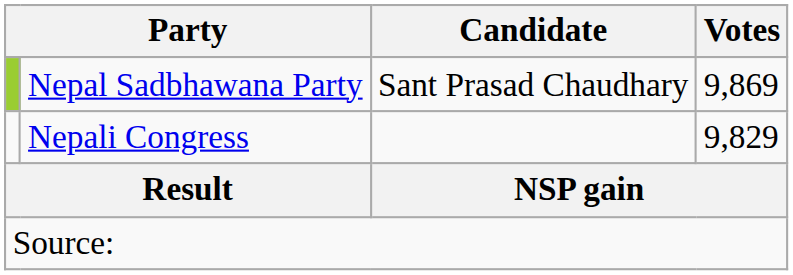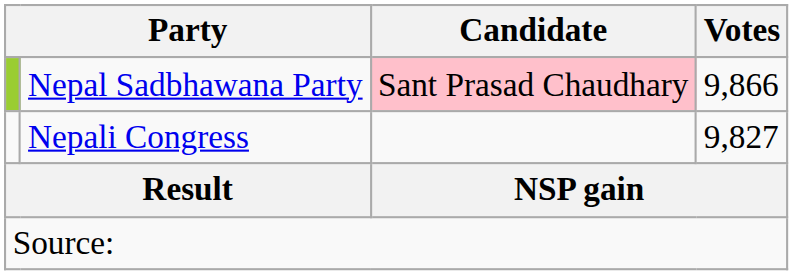(533, 83) no background -> (533, 83) pink background
(741, 83) 9,869 -> (741, 83) 9,866
(741, 136) 9,829 -> (741, 136) 9,827
